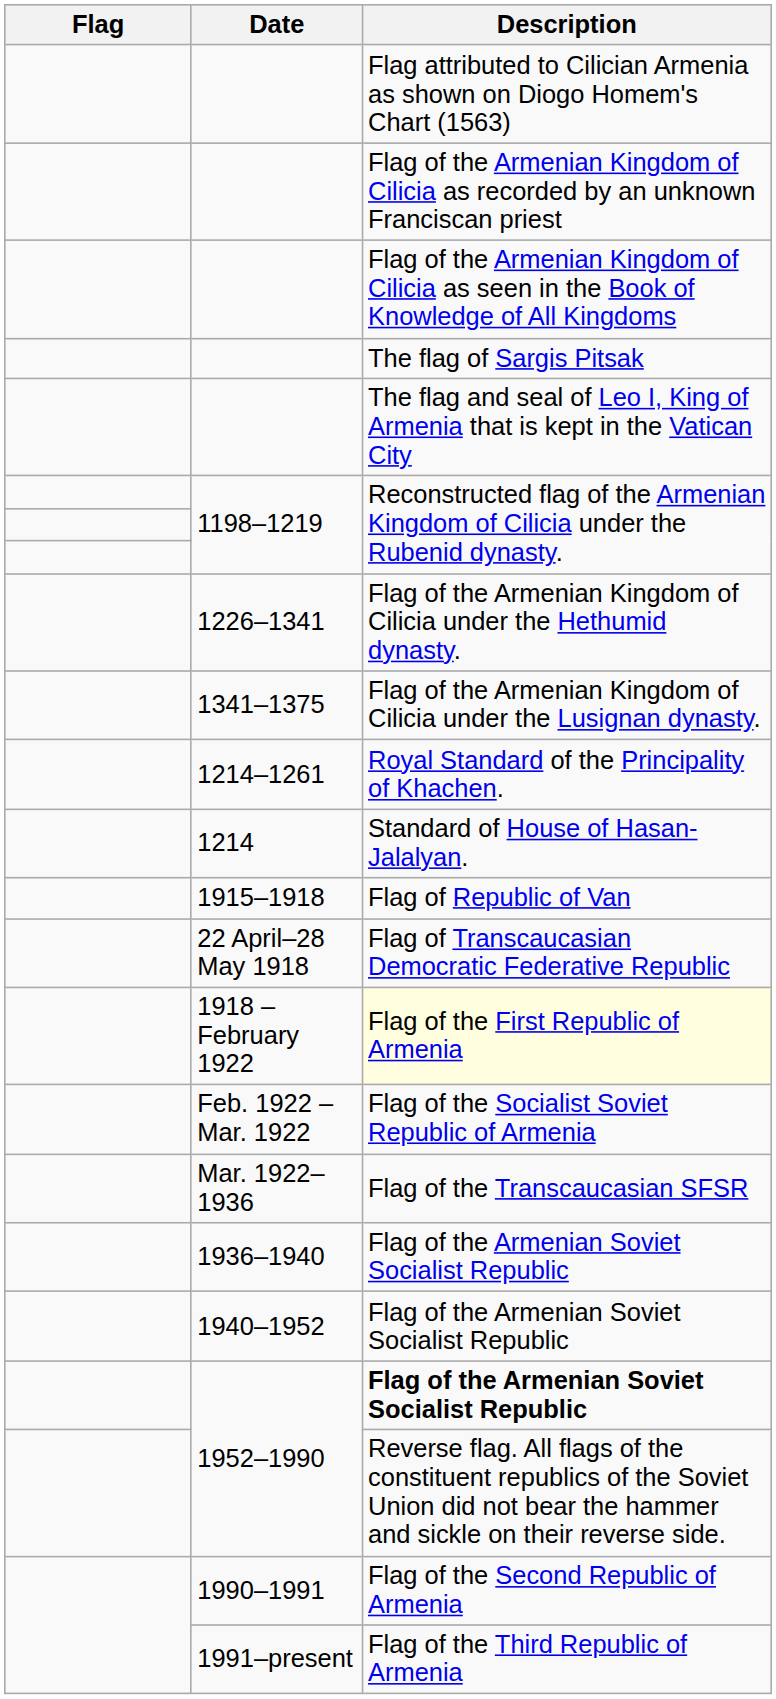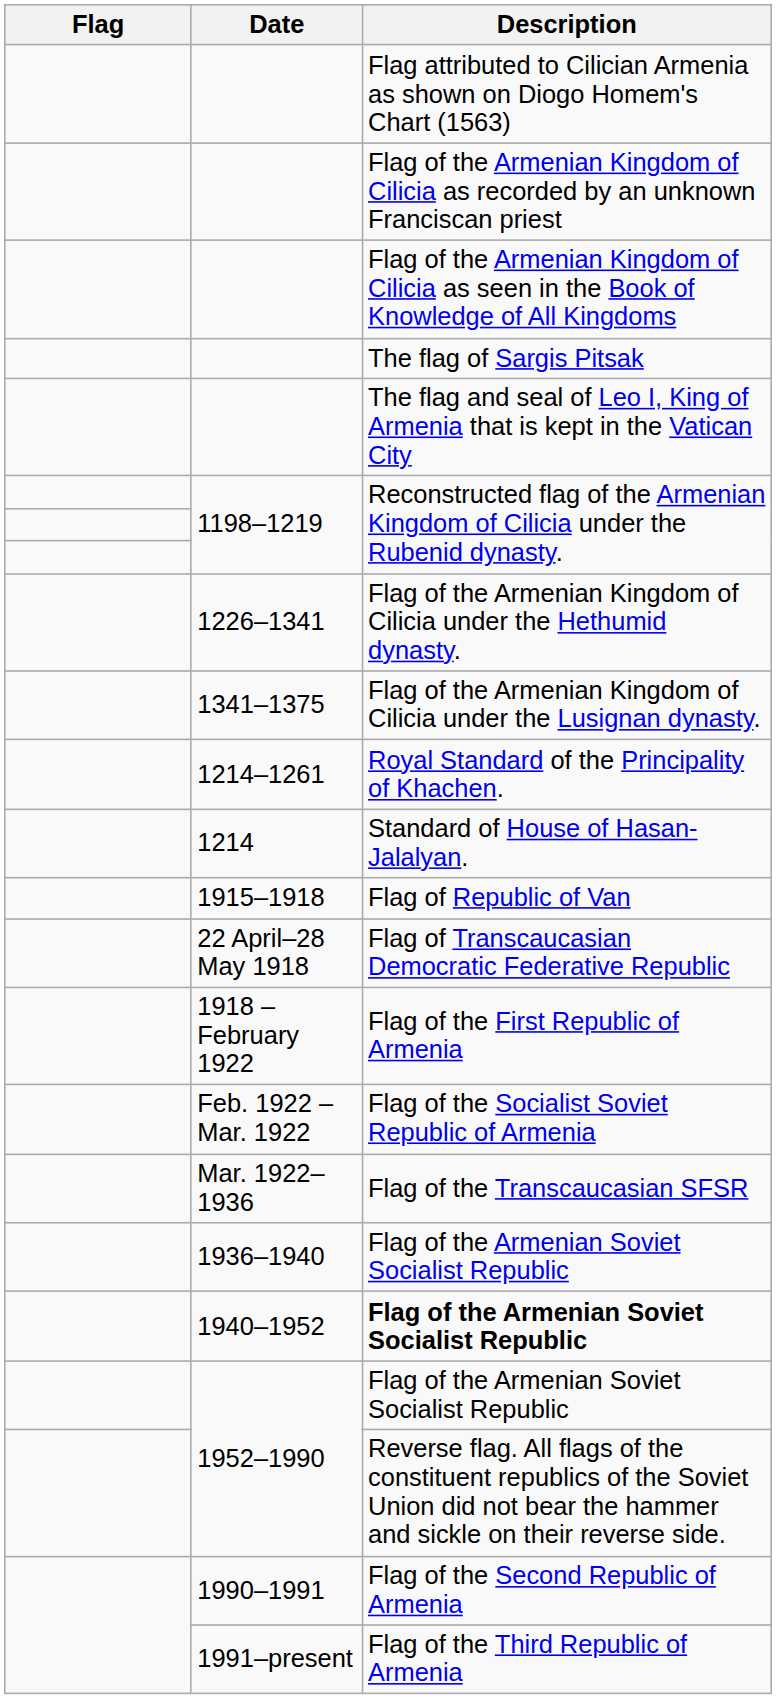(524, 1035) lightyellow background -> (524, 1035) no background
(524, 1325) normal -> (536, 1325) bold
(536, 1394) bold -> (524, 1394) normal
